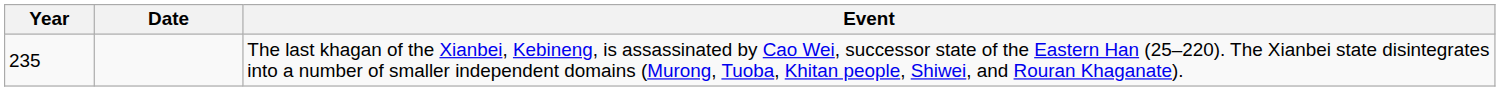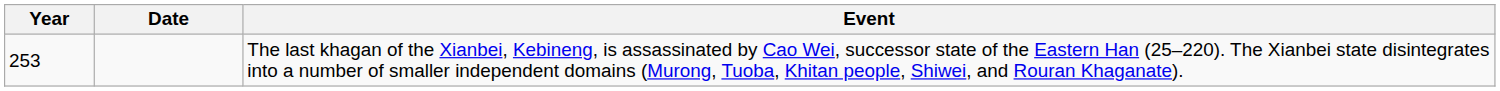(25, 60) 235 -> (25, 60) 253
